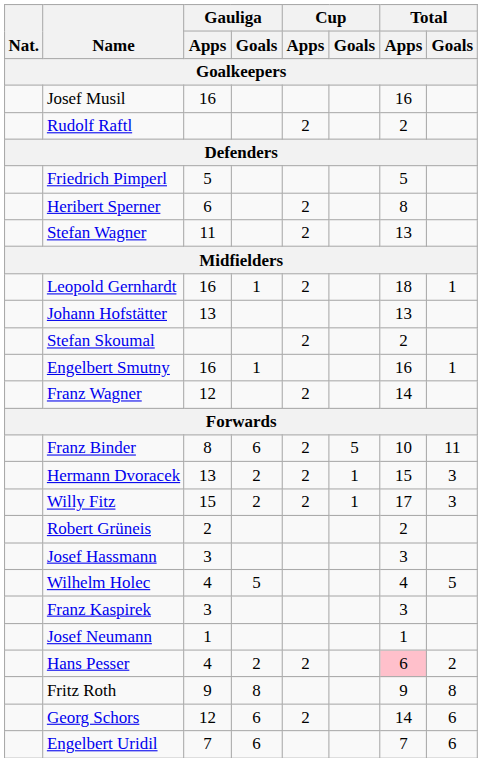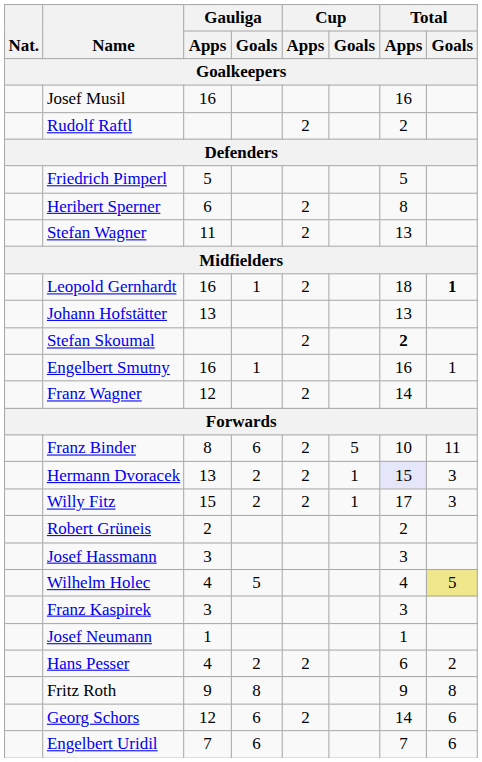(452, 286) normal -> (452, 286) bold
(403, 340) normal -> (403, 340) bold
(403, 475) no background -> (403, 475) lavender background
(452, 582) no background -> (452, 582) khaki background
(403, 663) pink background -> (403, 663) no background
